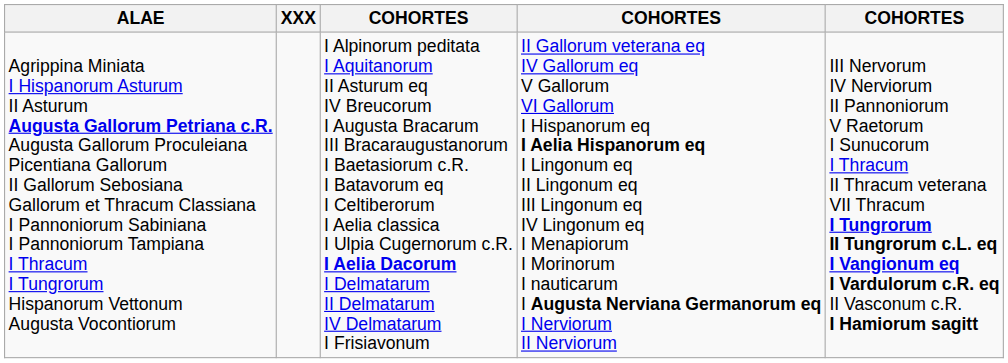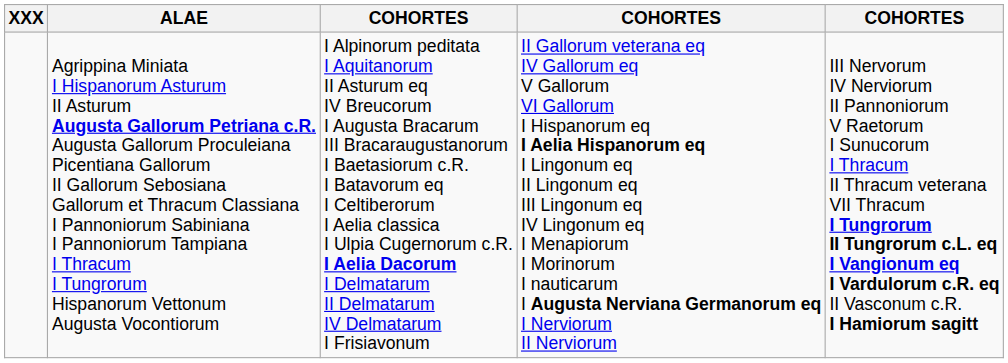columns swapped: (141, 18) <-> (298, 18)
